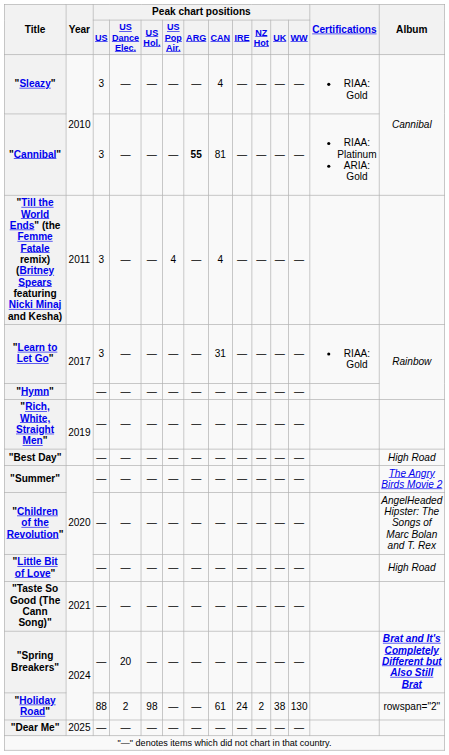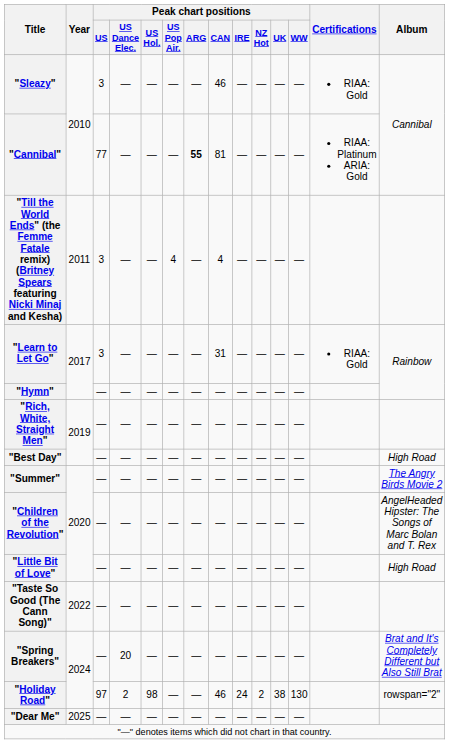(220, 84) 4 -> (220, 84) 46
(101, 154) 3 -> (101, 154) 77
(79, 606) 2021 -> (79, 606) 2022
(412, 662) bold -> (412, 656) normal
(101, 706) 88 -> (101, 695) 97
(220, 706) 61 -> (220, 695) 46
